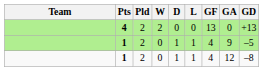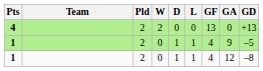columns swapped: (60, 12) <-> (124, 12)
